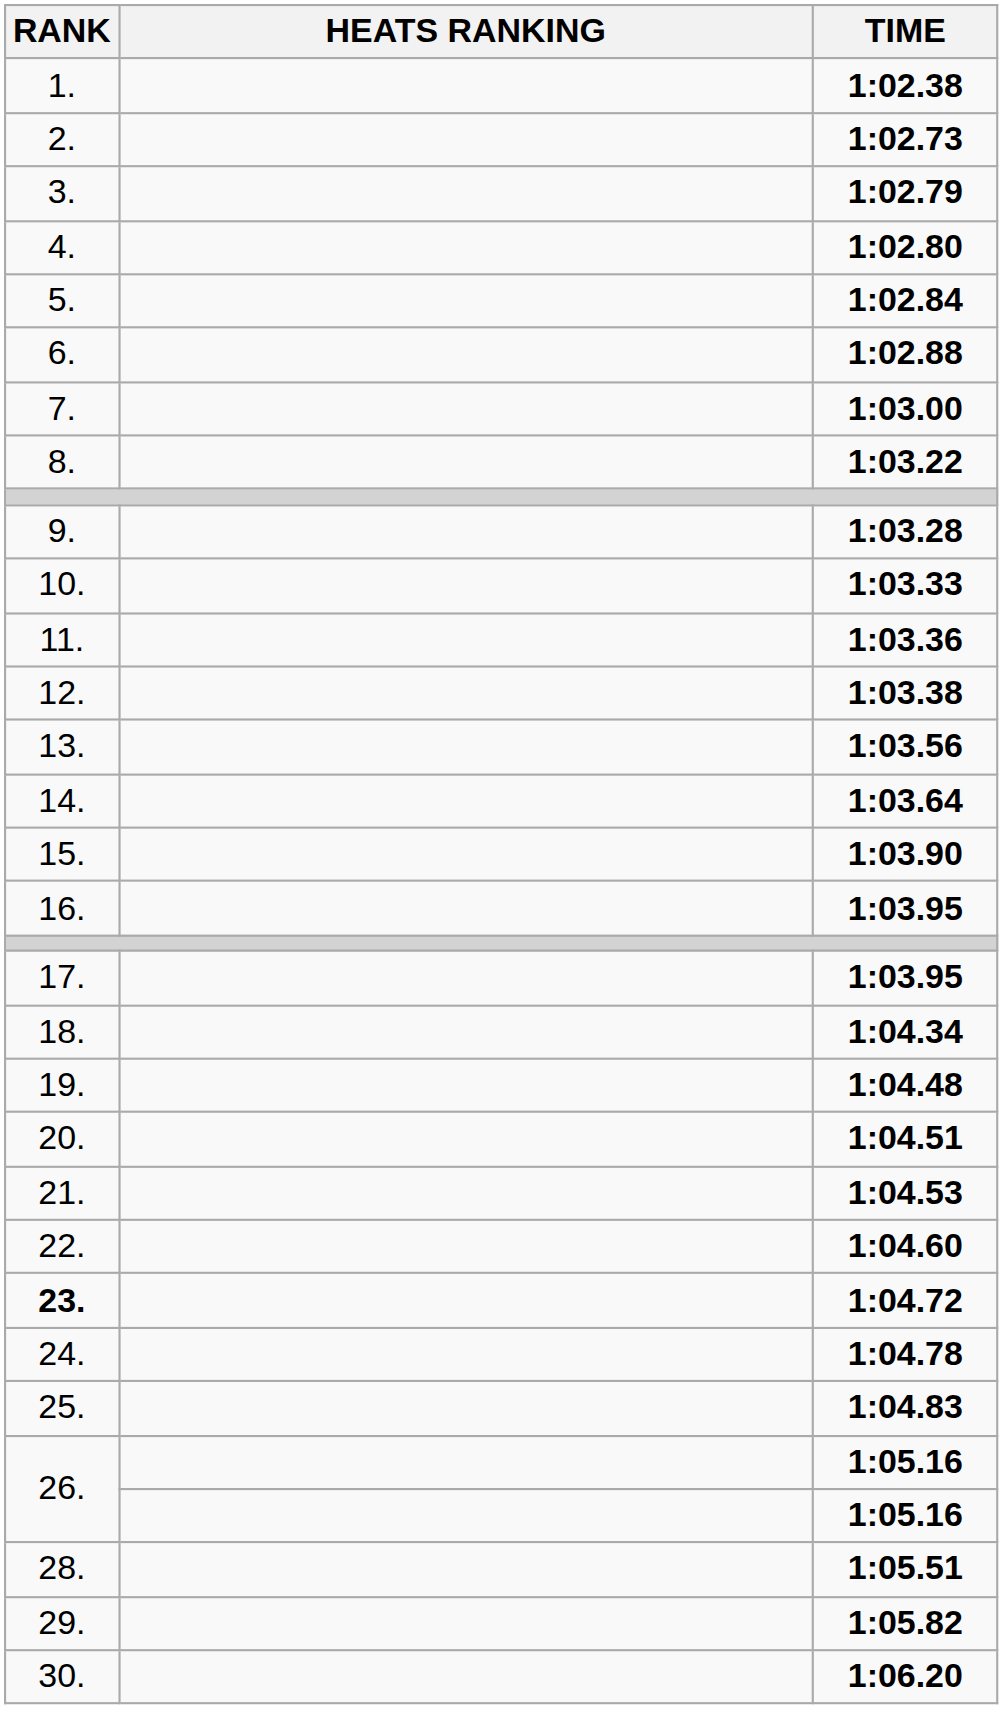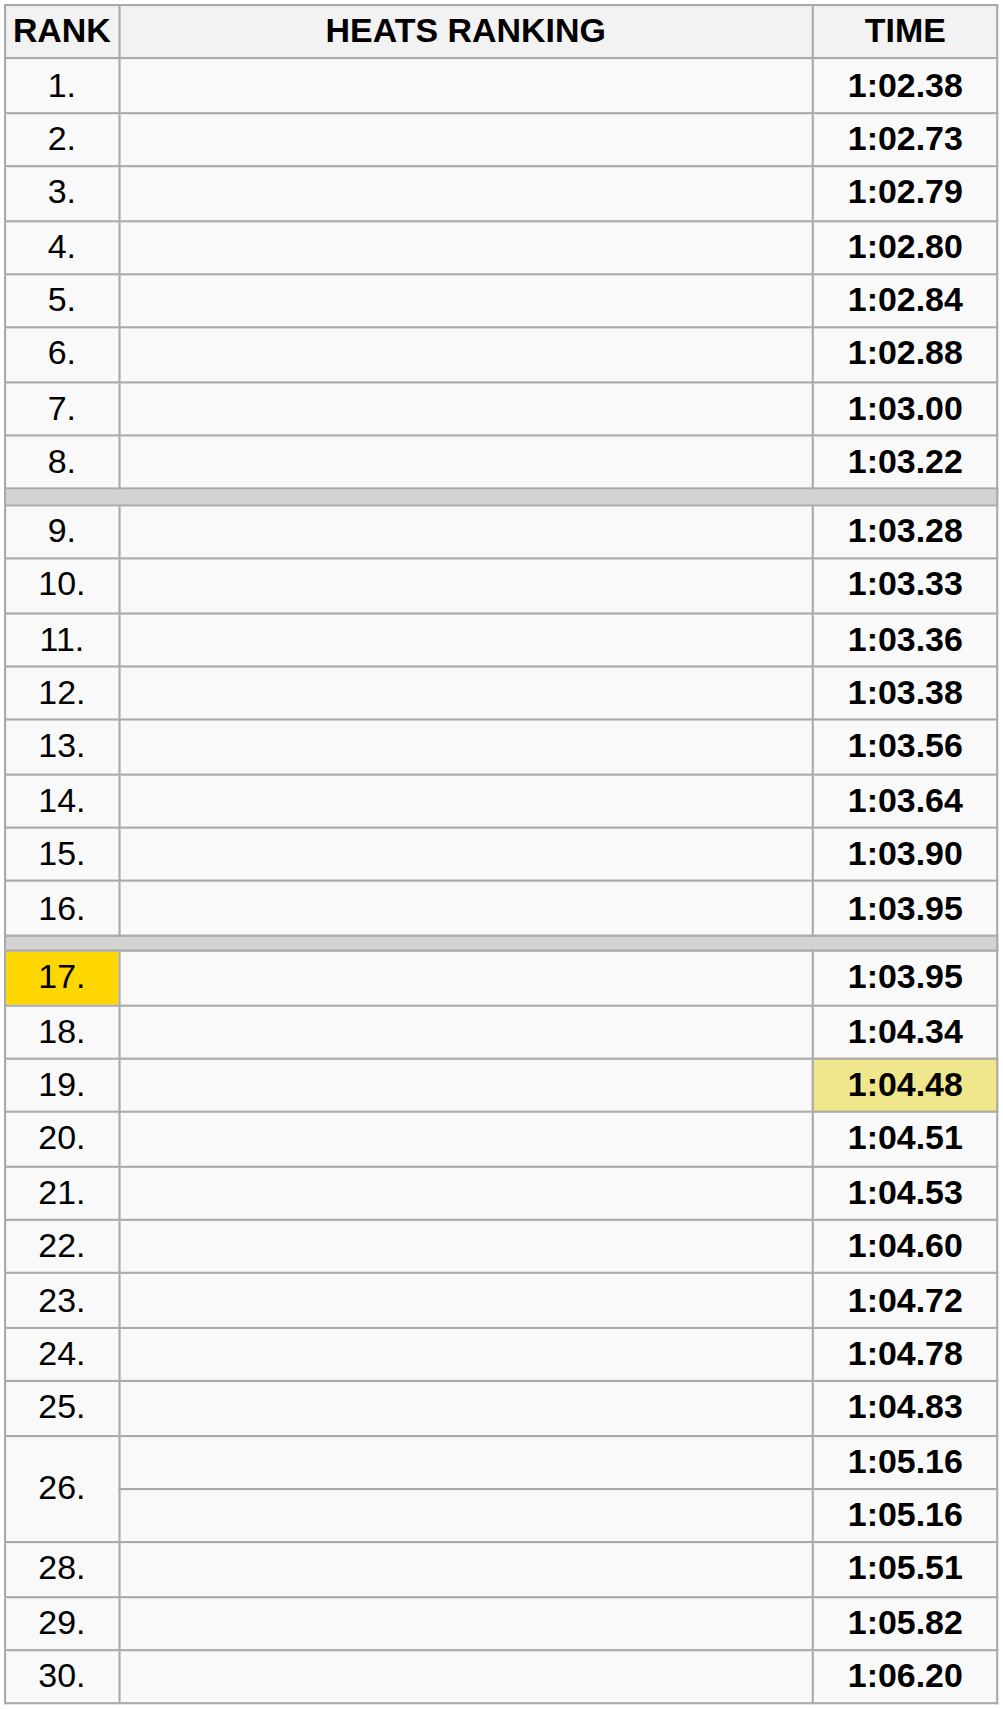(62, 977) no background -> (62, 977) gold background
(905, 1084) no background -> (905, 1084) khaki background
(62, 1299) bold -> (62, 1299) normal
